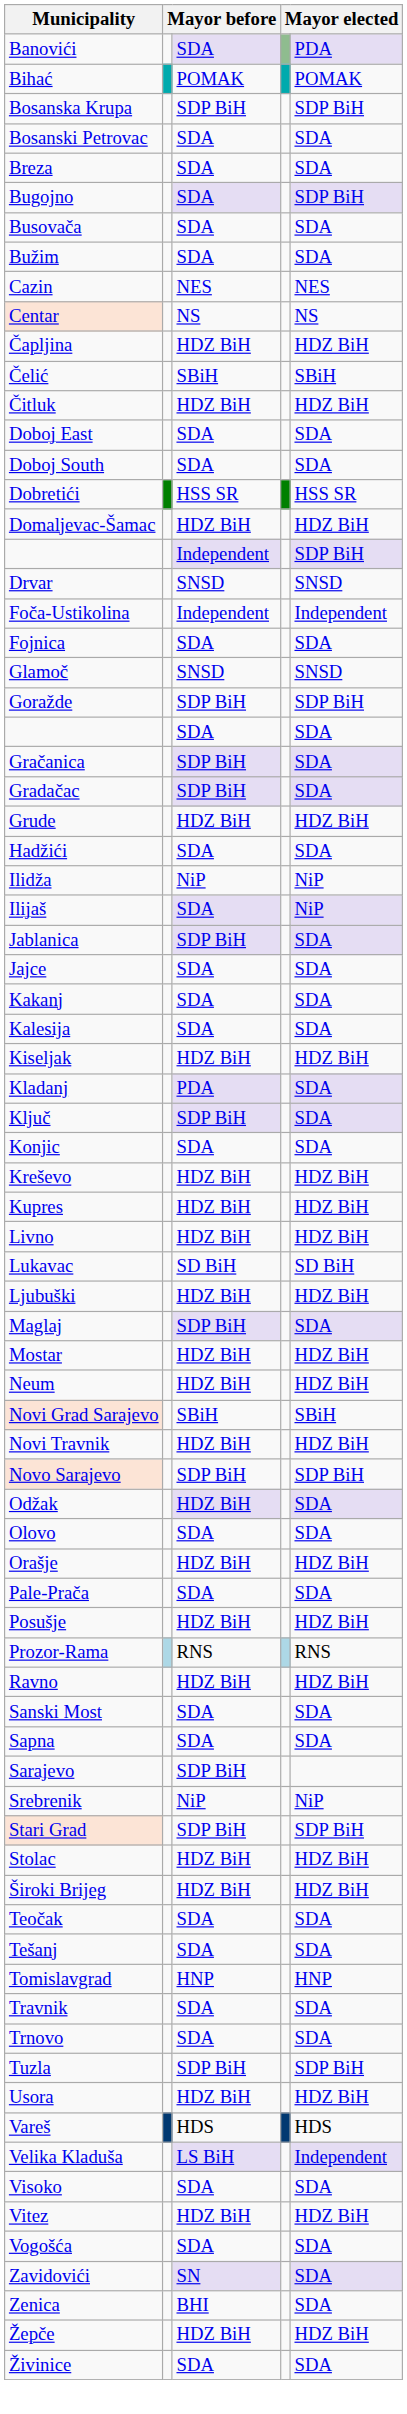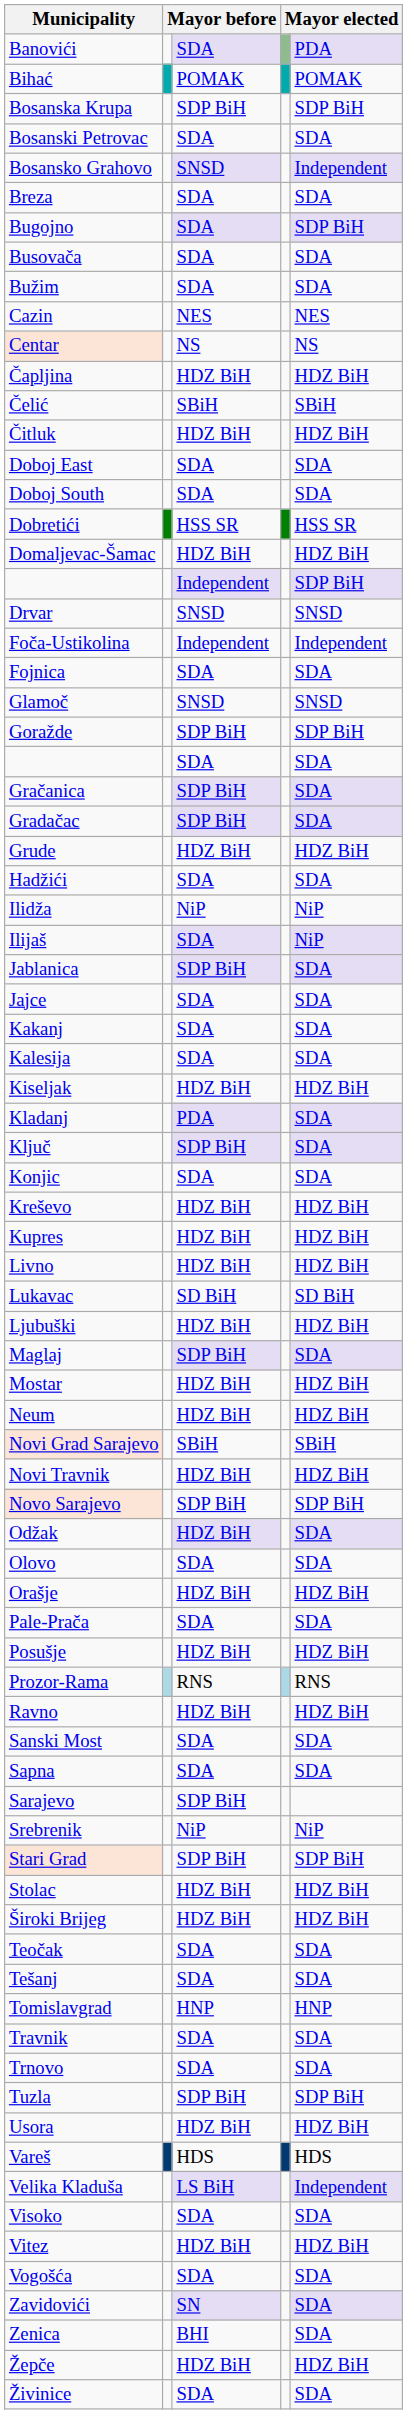+ row: (80, 167)
